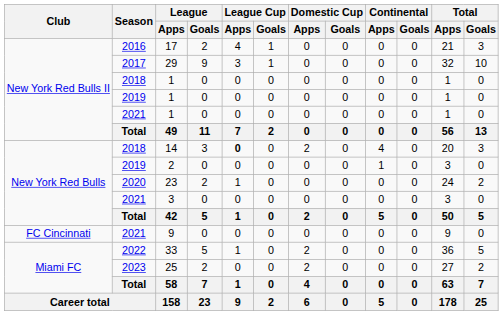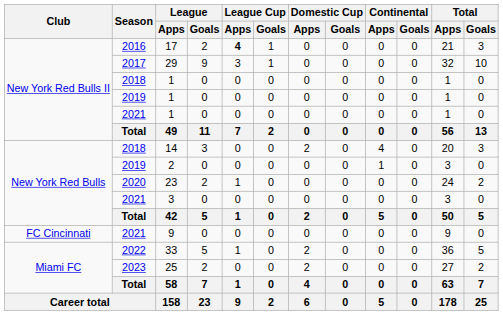(238, 47) normal -> (238, 47) bold
(238, 149) bold -> (238, 149) normal
